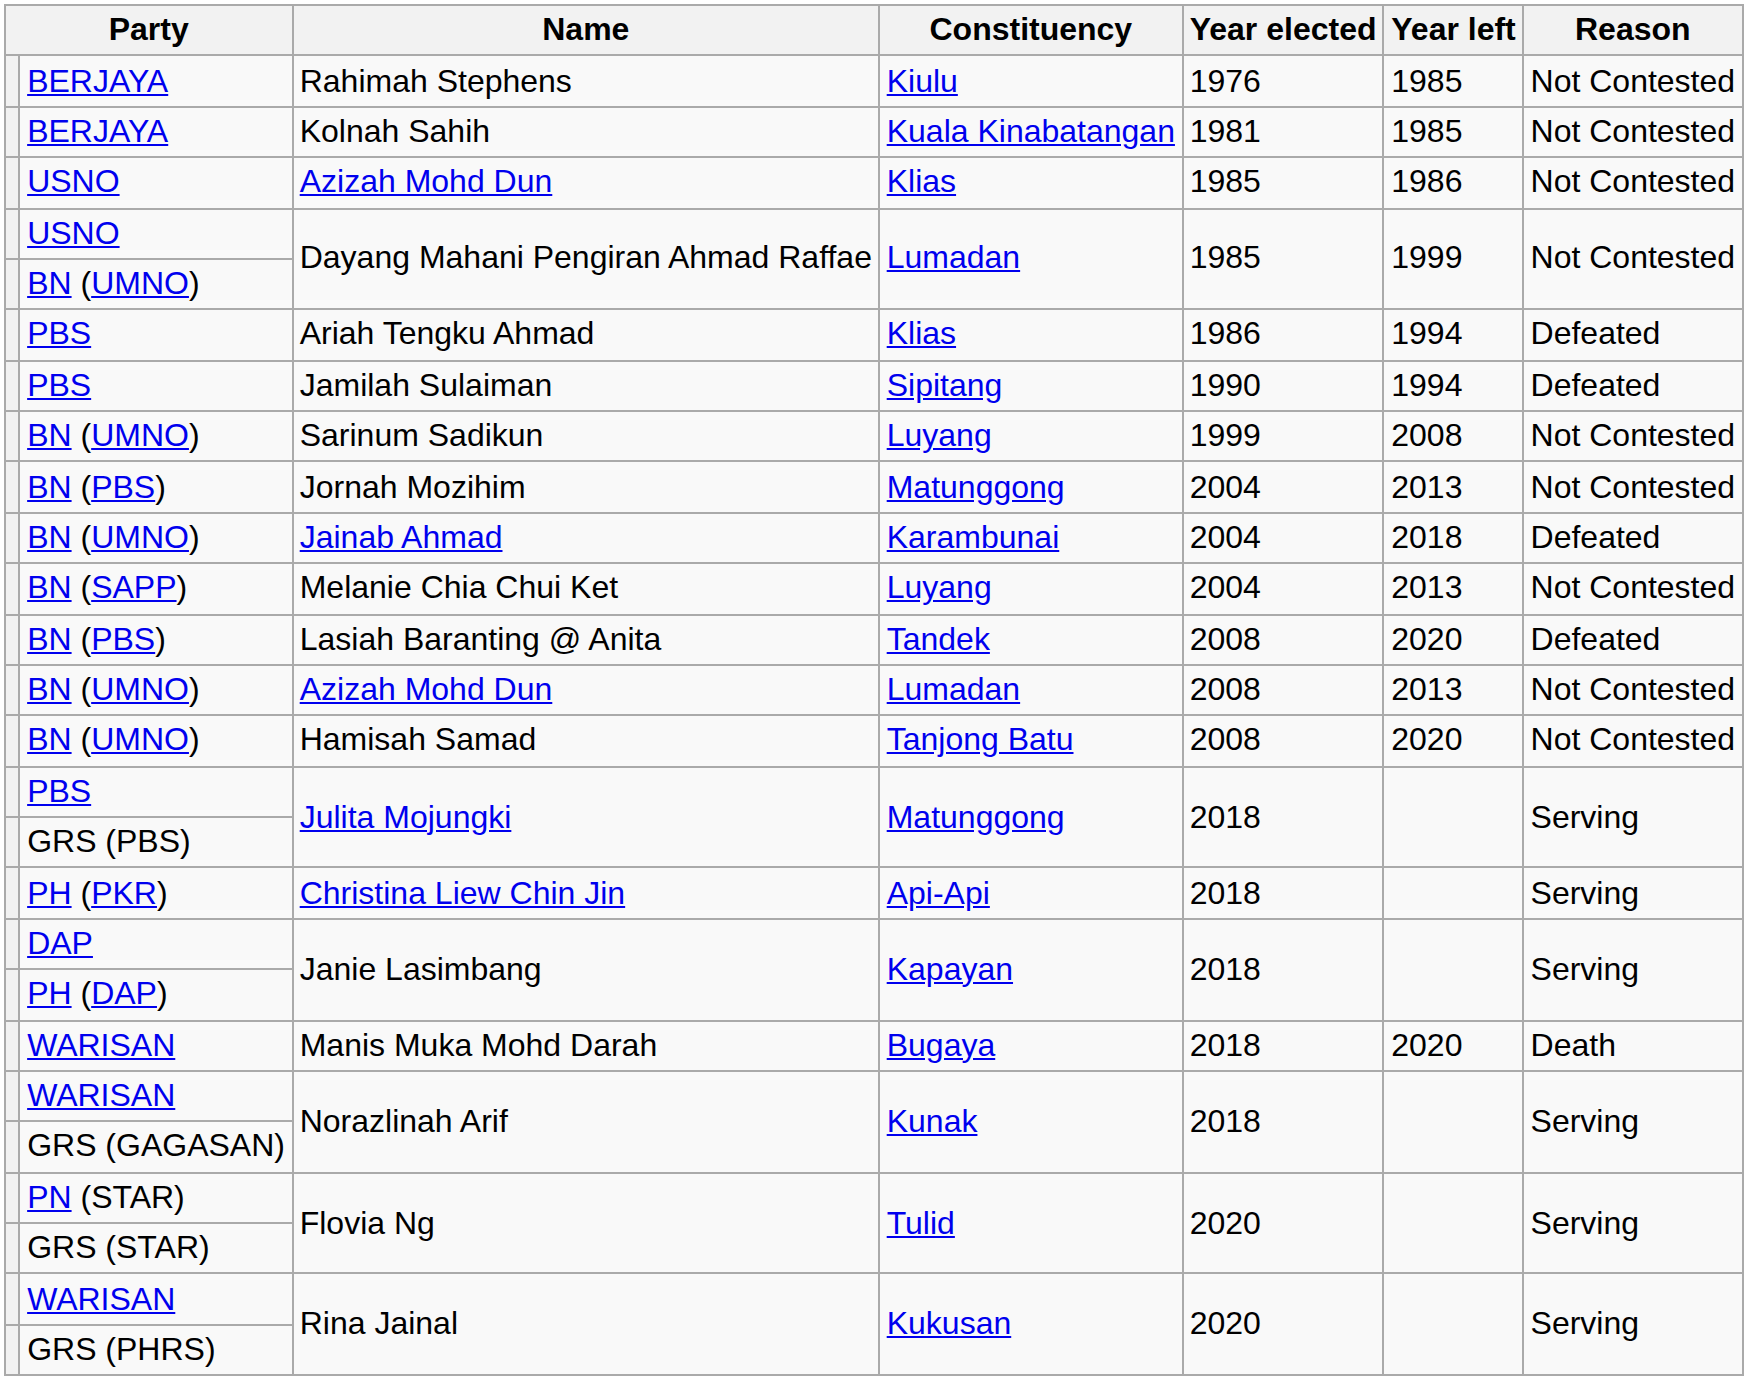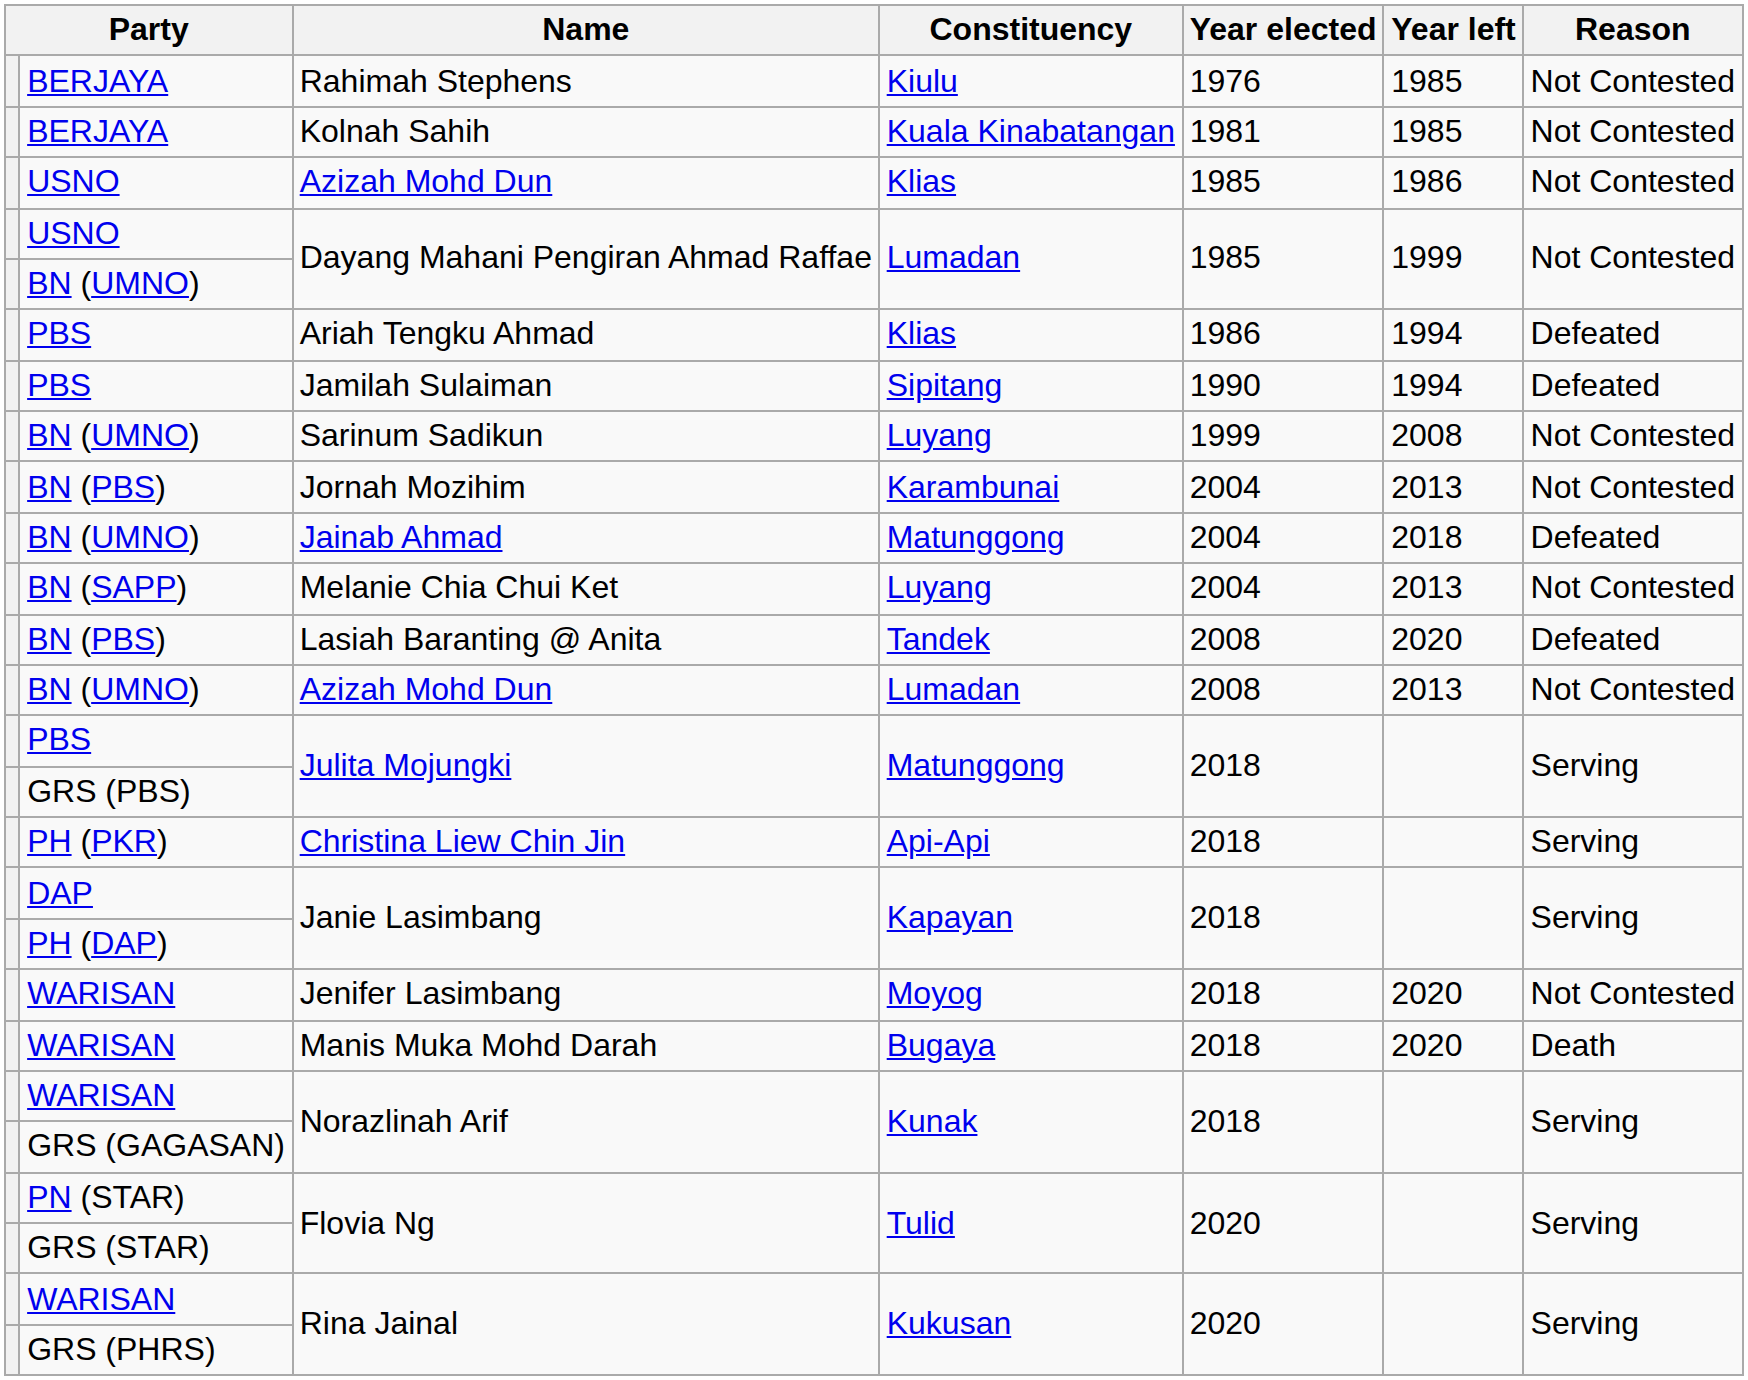(976, 486) Matunggong -> (973, 486) Karambunai
(973, 537) Karambunai -> (976, 537) Matunggong
- row: (113, 740)
+ row: (101, 994)
